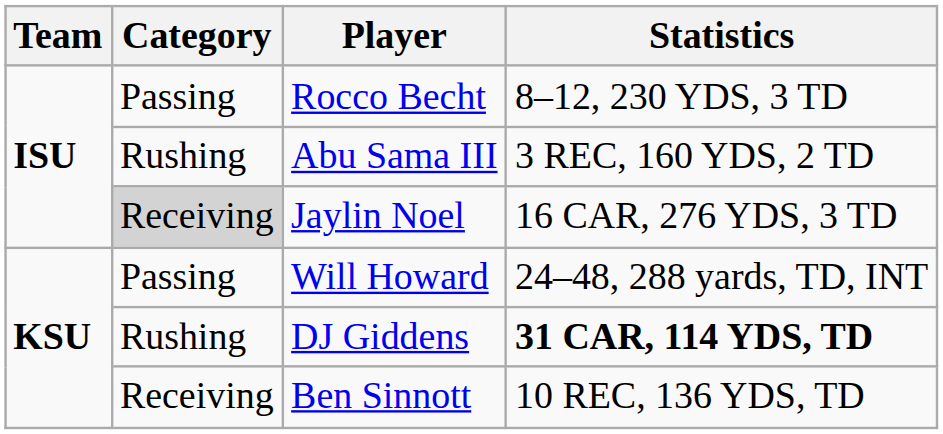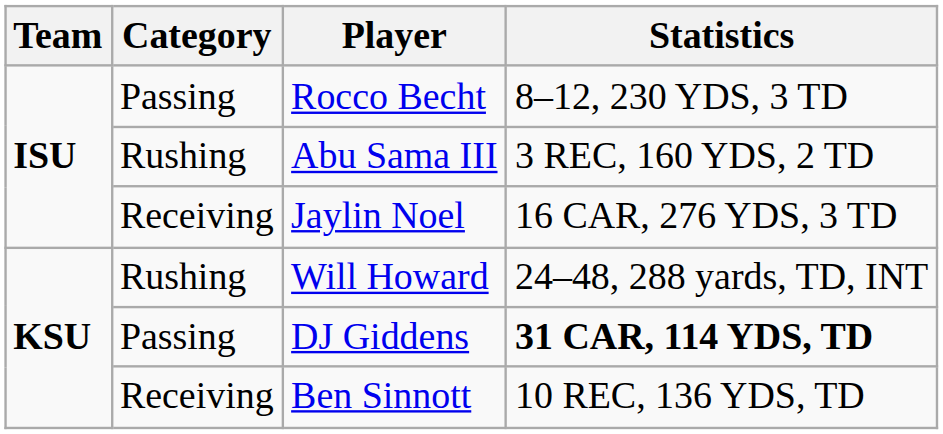(197, 215) lightgrey background -> (197, 215) no background
(178, 276) Passing -> (183, 276) Rushing
(183, 336) Rushing -> (178, 336) Passing
